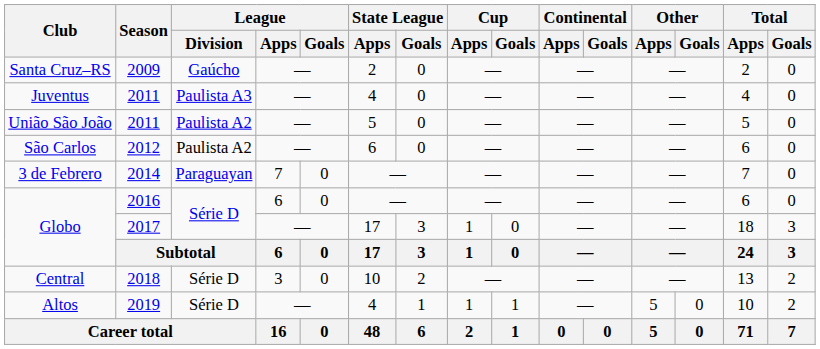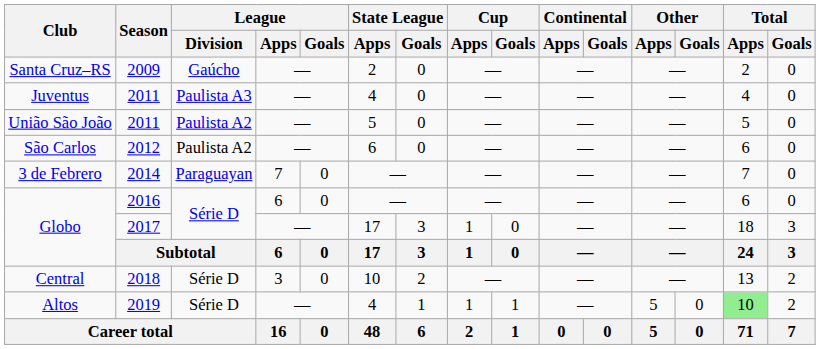(746, 305) no background -> (746, 305) lightgreen background
